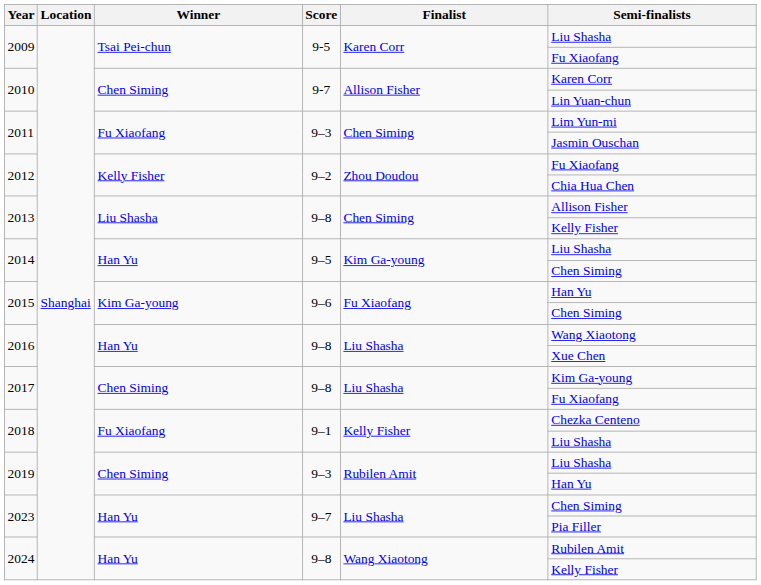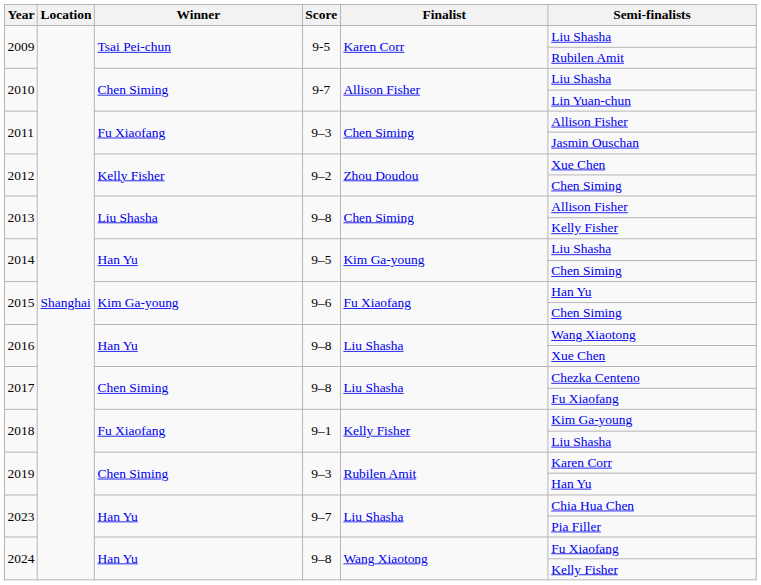(585, 57) Fu Xiaofang -> (588, 57) Rubilen Amit
(582, 79) Karen Corr -> (581, 79) Liu Shasha
(584, 121) Lim Yun-mi -> (589, 121) Allison Fisher
(585, 164) Fu Xiaofang -> (578, 164) Xue Chen
(593, 185) Chia Hua Chen -> (586, 185) Chen Siming
(592, 377) Kim Ga-young -> (595, 377) Chezka Centeno
(595, 420) Chezka Centeno -> (592, 420) Kim Ga-young
(581, 462) Liu Shasha -> (582, 462) Karen Corr
(586, 505) Chen Siming -> (593, 505) Chia Hua Chen
(588, 548) Rubilen Amit -> (585, 548) Fu Xiaofang
